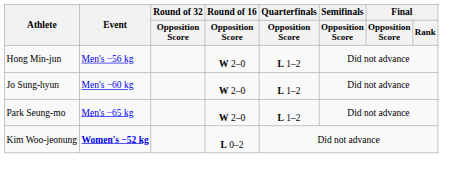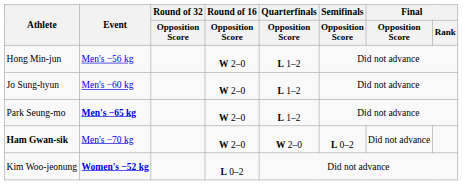(108, 113) normal -> (109, 113) bold
+ row: (37, 140)
